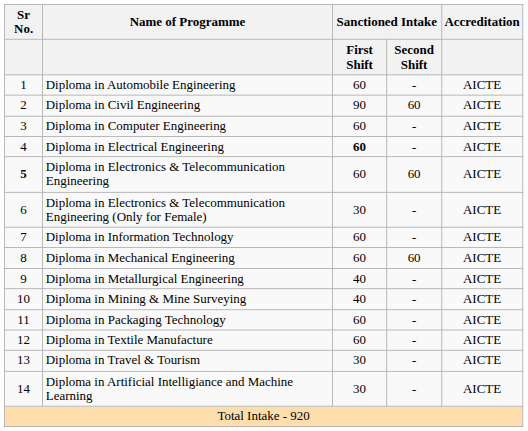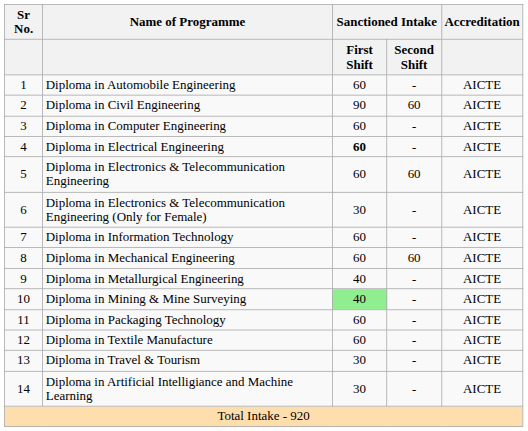(24, 174) bold -> (24, 174) normal
(360, 299) no background -> (360, 299) lightgreen background
